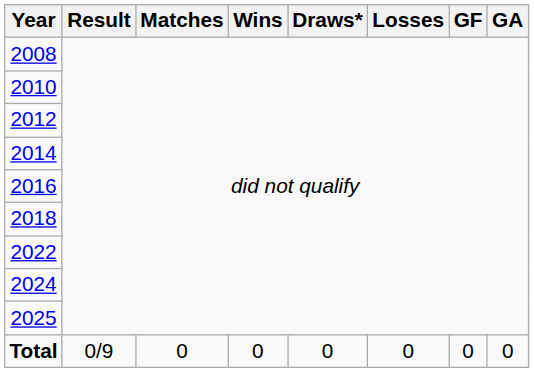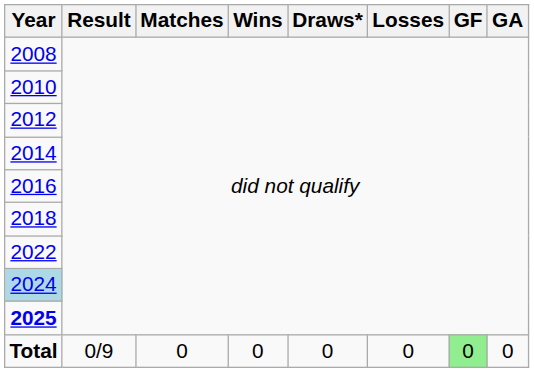(34, 284) no background -> (34, 284) lightblue background
(34, 317) normal -> (34, 317) bold
(468, 350) no background -> (468, 350) lightgreen background
